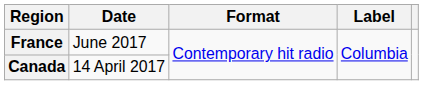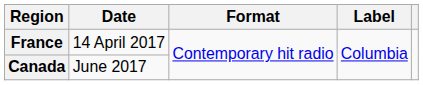(110, 42) June 2017 -> (119, 42) 14 April 2017
(119, 67) 14 April 2017 -> (110, 67) June 2017
